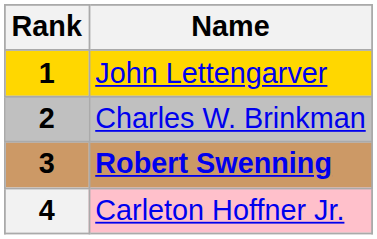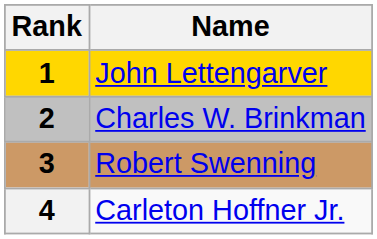(214, 164) bold -> (206, 164) normal
(220, 210) pink background -> (220, 210) no background
